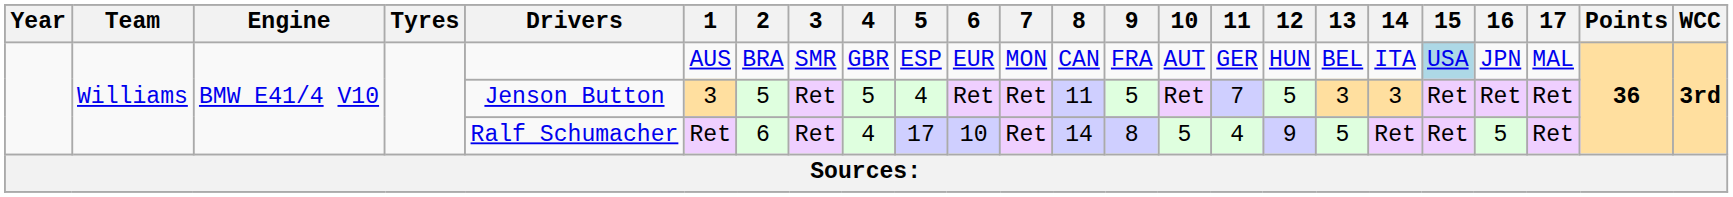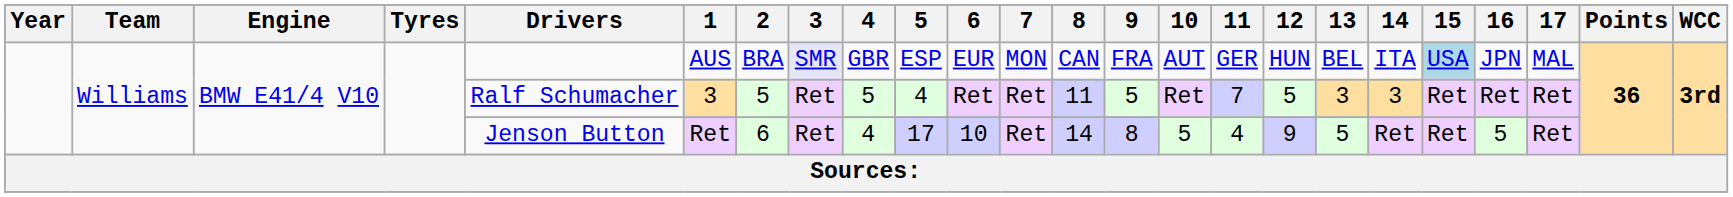(816, 61) no background -> (816, 61) lavender background
(574, 98) Jenson Button -> (574, 98) Ralf Schumacher
(574, 136) Ralf Schumacher -> (574, 136) Jenson Button
